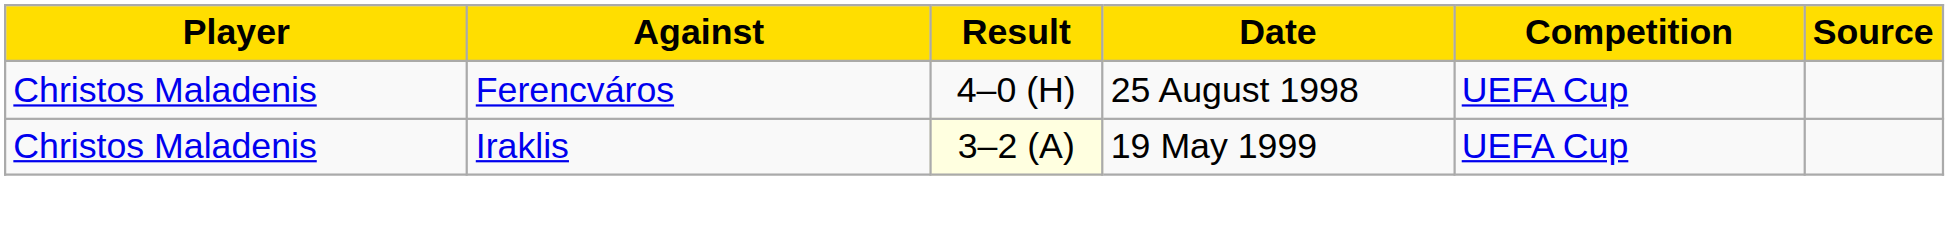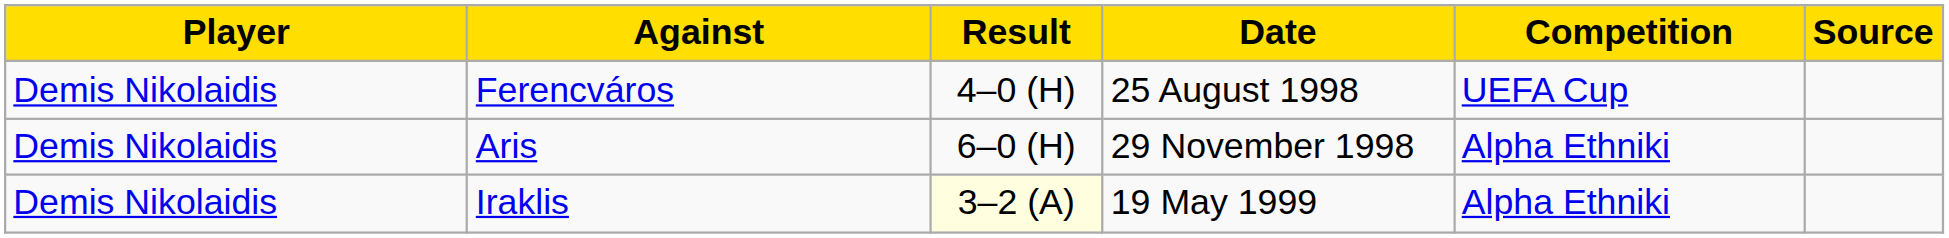(165, 89) Christos Maladenis -> (145, 89) Demis Nikolaidis
+ row: (507, 145)
(165, 145) Christos Maladenis -> (145, 202) Demis Nikolaidis
(1545, 145) UEFA Cup -> (1566, 202) Alpha Ethniki
